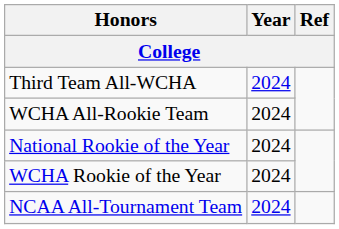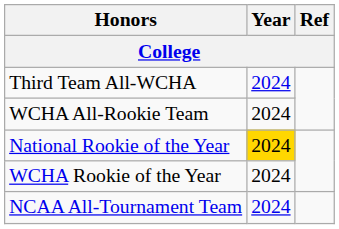(271, 144) no background -> (271, 144) gold background
